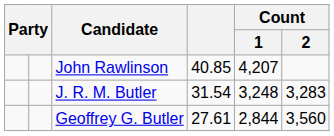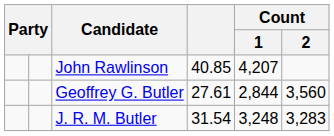rows swapped: (120, 118) <-> (106, 93)
